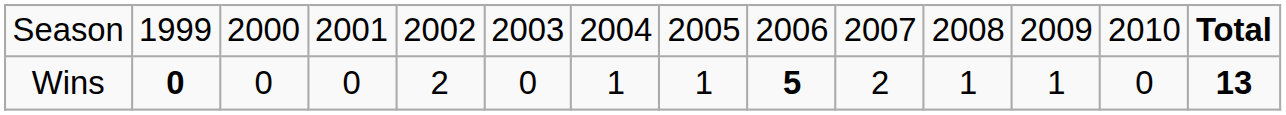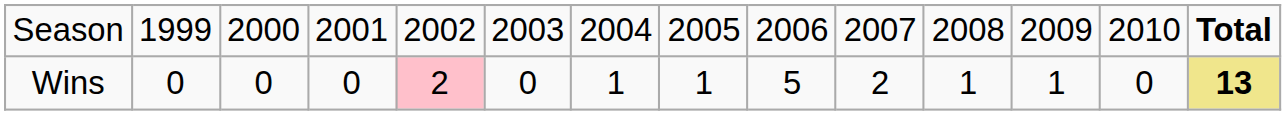(175, 82) bold -> (175, 82) normal
(440, 82) no background -> (440, 82) pink background
(792, 82) bold -> (792, 82) normal
(1234, 82) no background -> (1234, 82) khaki background
